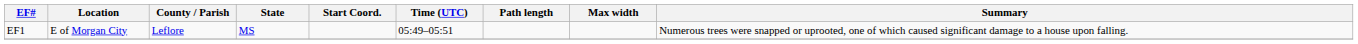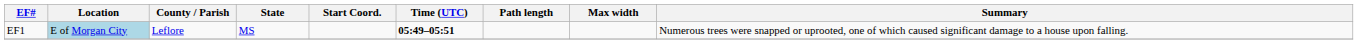(89, 30) no background -> (89, 30) lightblue background
(426, 30) normal -> (426, 30) bold
